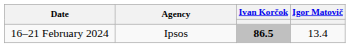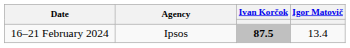(263, 33) 86.5 -> (263, 33) 87.5
